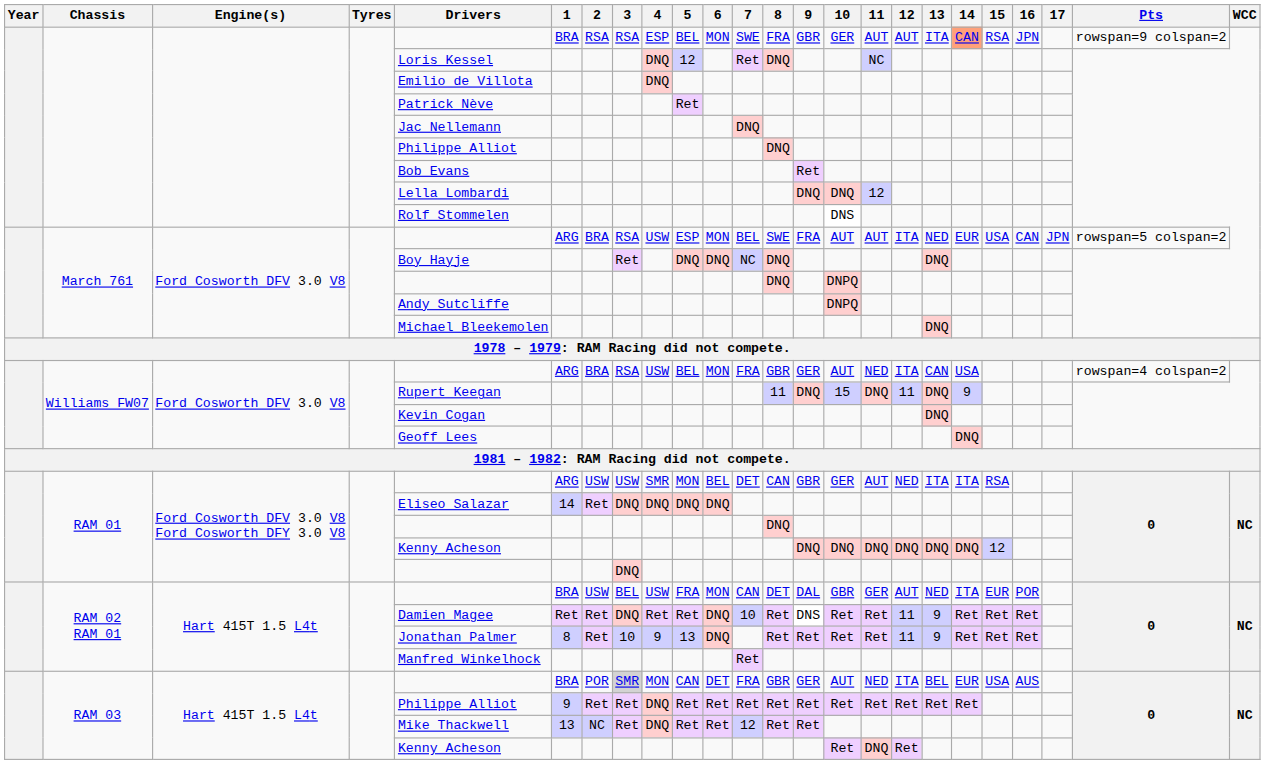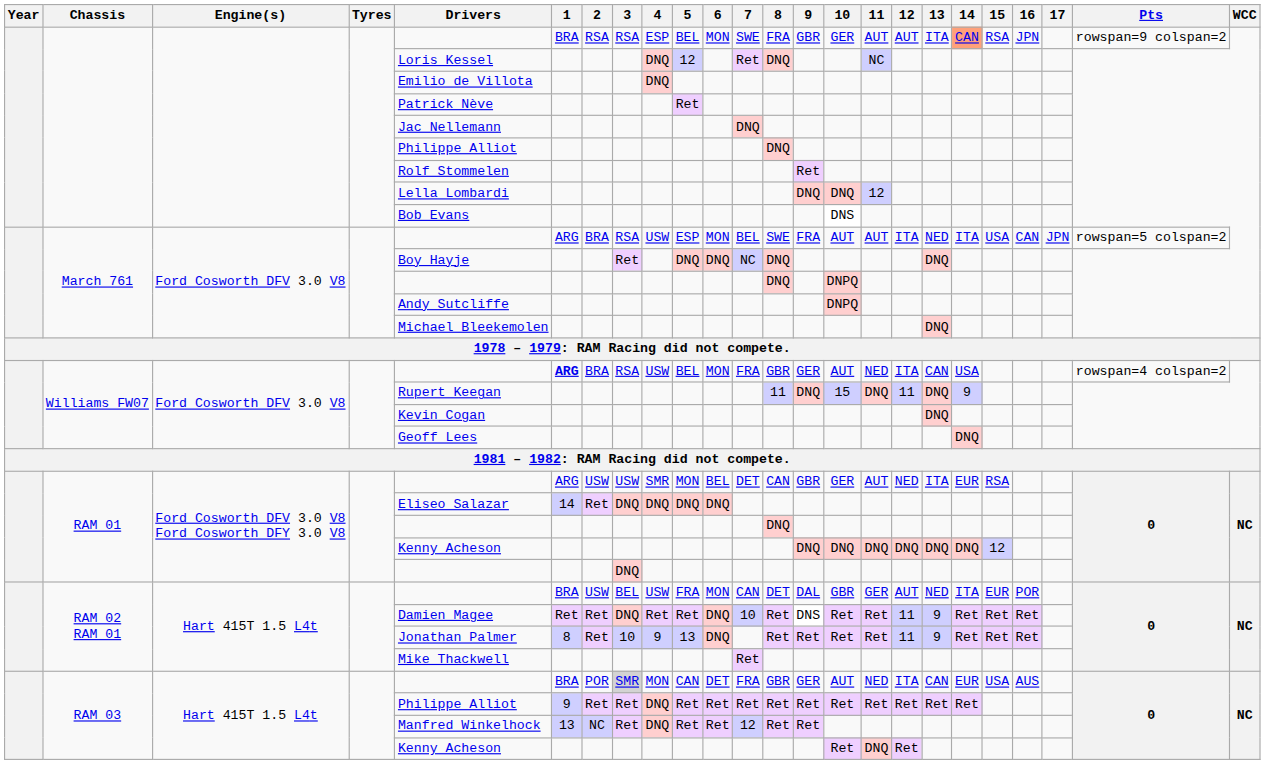(434, 171) Bob Evans -> (453, 171) Rolf Stommelen
(453, 215) Rolf Stommelen -> (434, 215) Bob Evans
(967, 237) EUR -> (967, 237) ITA
(567, 371) normal -> (567, 371) bold
(967, 482) ITA -> (967, 482) EUR
(469, 659) Manfred Winkelhock -> (453, 659) Mike Thackwell
(937, 682) BEL -> (937, 682) CAN
(453, 726) Mike Thackwell -> (469, 726) Manfred Winkelhock
